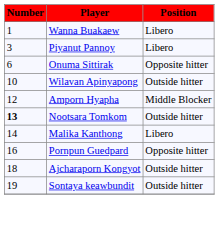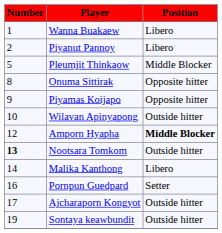(9, 47) 3 -> (9, 47) 2
+ row: (89, 64)
(9, 64) 6 -> (9, 82) 8
+ row: (85, 99)
(178, 99) normal -> (180, 133) bold
(177, 151) Opposite hitter -> (158, 185) Setter
(12, 168) 18 -> (12, 202) 17
